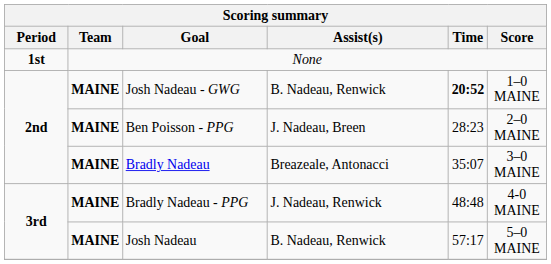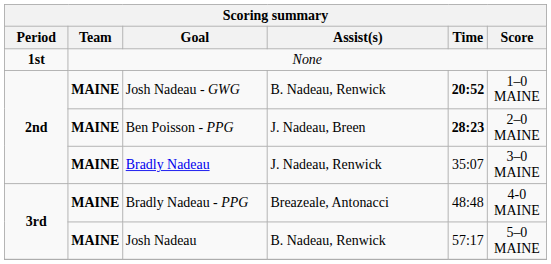(468, 127) normal -> (468, 127) bold
(330, 165) Breazeale, Antonacci -> (326, 165) J. Nadeau, Renwick
(326, 202) J. Nadeau, Renwick -> (330, 202) Breazeale, Antonacci
